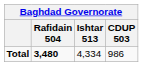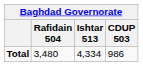(46, 54) bold -> (46, 54) normal
